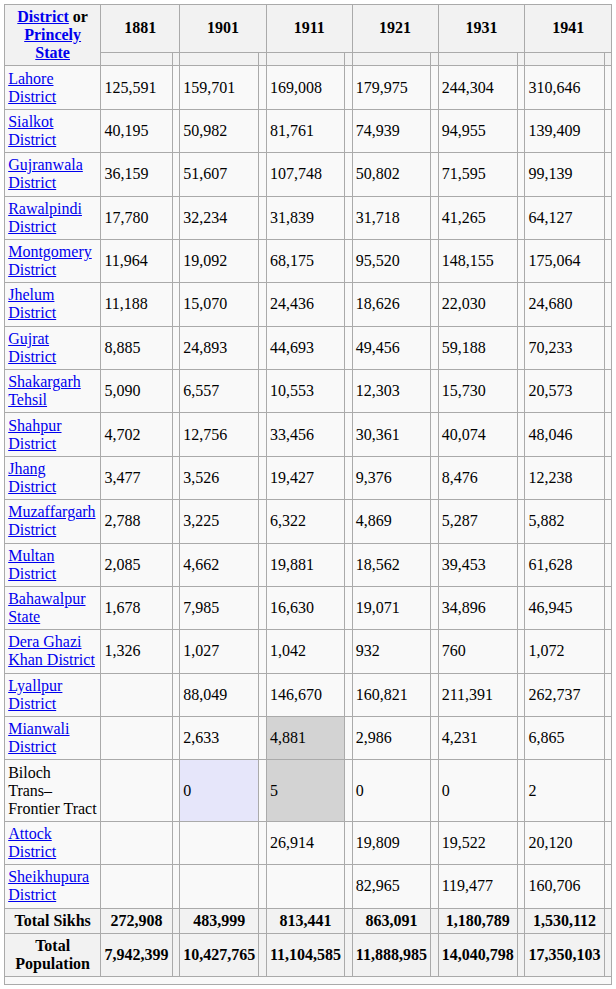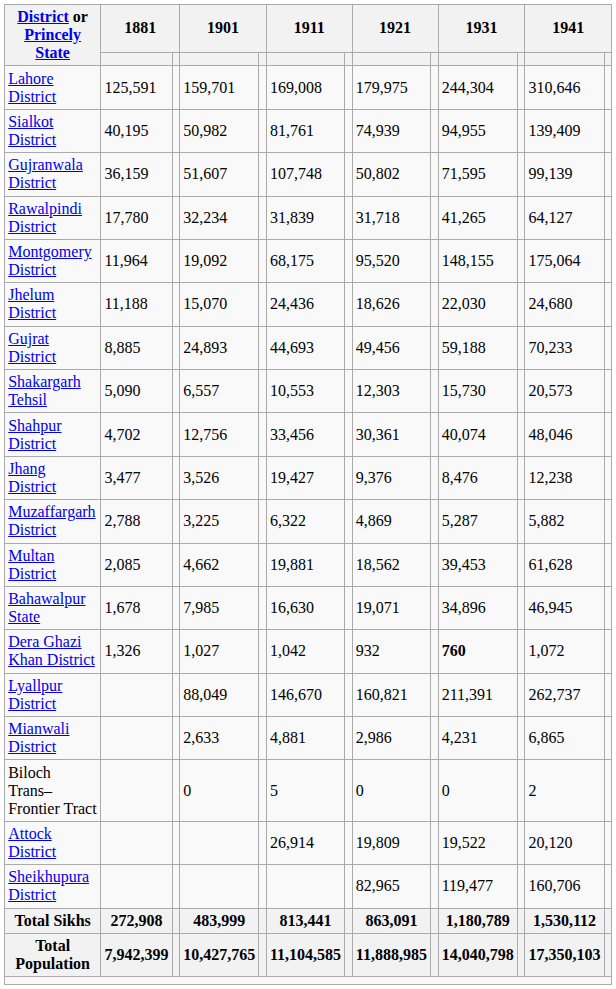(454, 651) normal -> (454, 651) bold
(288, 738) lightgrey background -> (288, 738) no background
(187, 790) lavender background -> (187, 790) no background
(274, 790) lightgrey background -> (274, 790) no background
